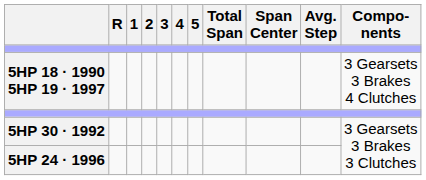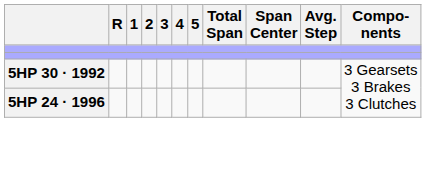- row: (56, 81)
